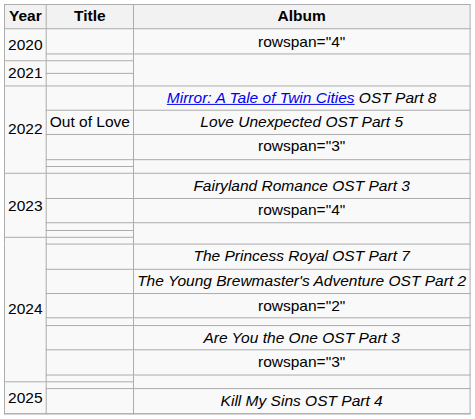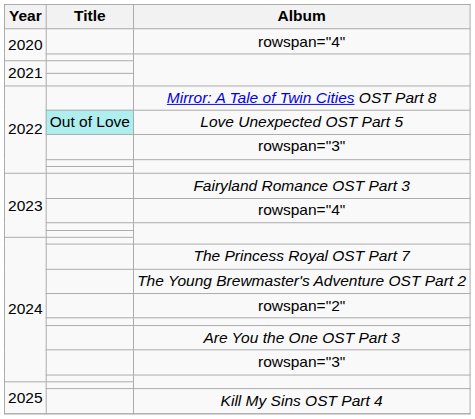(90, 122) no background -> (90, 122) paleturquoise background
